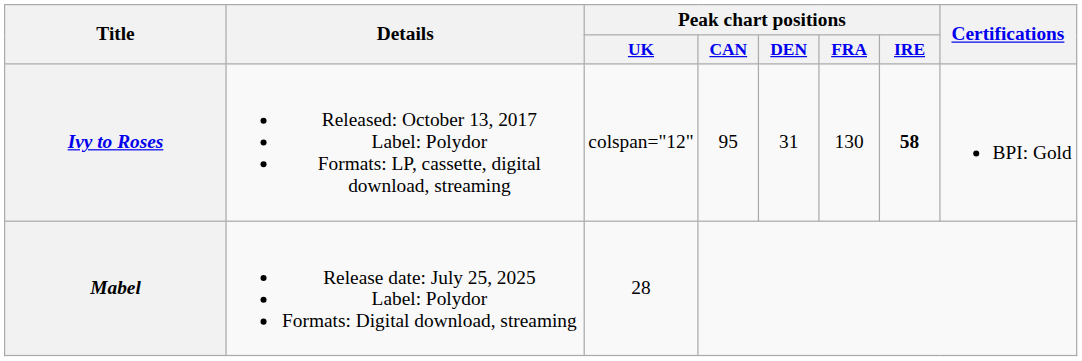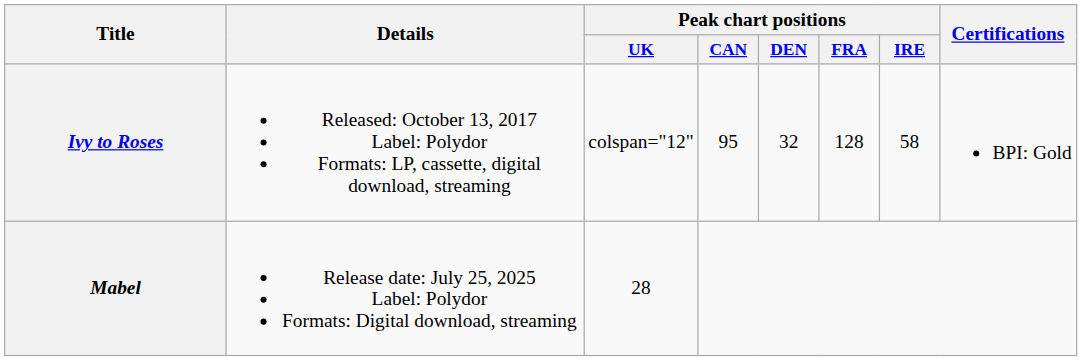(789, 142) 31 -> (789, 142) 32
(849, 142) 130 -> (849, 142) 128
(910, 142) bold -> (910, 142) normal
